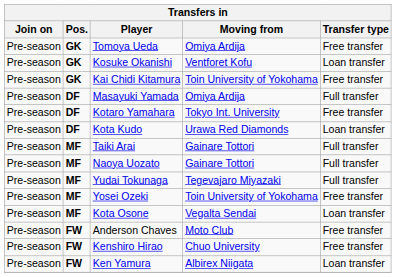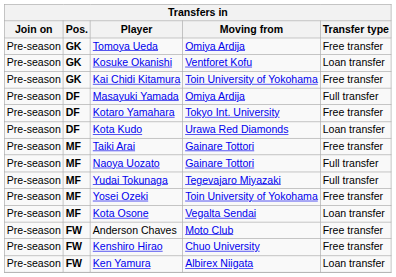(351, 146) Full transfer -> (353, 146) Free transfer
